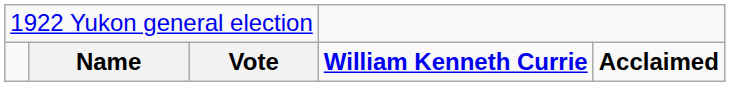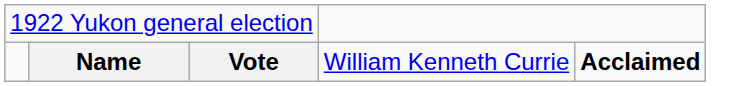(456, 61) bold -> (447, 61) normal
